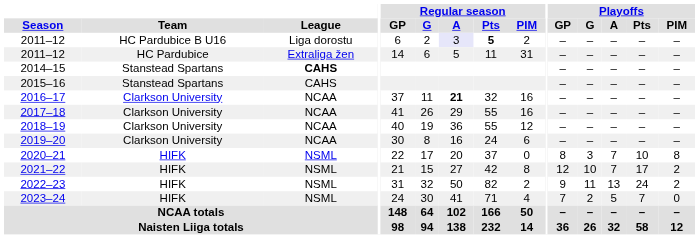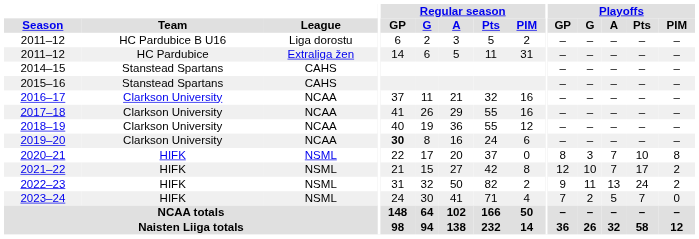(456, 40) lavender background -> (456, 40) no background
(491, 40) bold -> (491, 40) normal
(321, 68) bold -> (321, 68) normal
(456, 97) bold -> (456, 97) normal
(398, 140) normal -> (398, 140) bold
